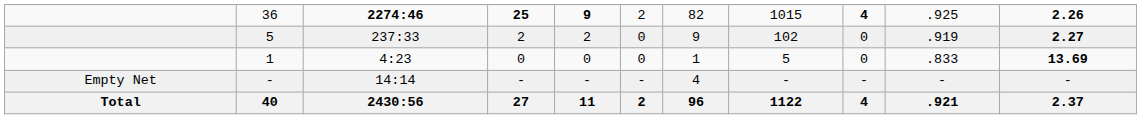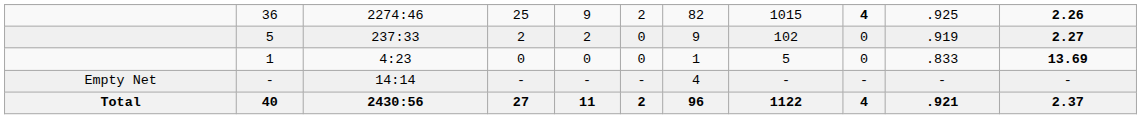(395, 15) bold -> (395, 15) normal
(521, 15) bold -> (521, 15) normal
(587, 15) bold -> (587, 15) normal
